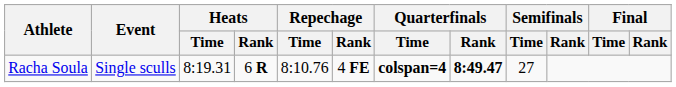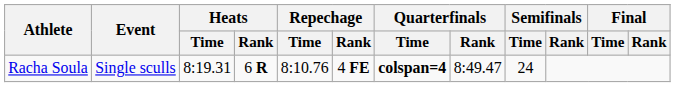(478, 68) bold -> (478, 68) normal
(526, 68) 27 -> (525, 68) 24
